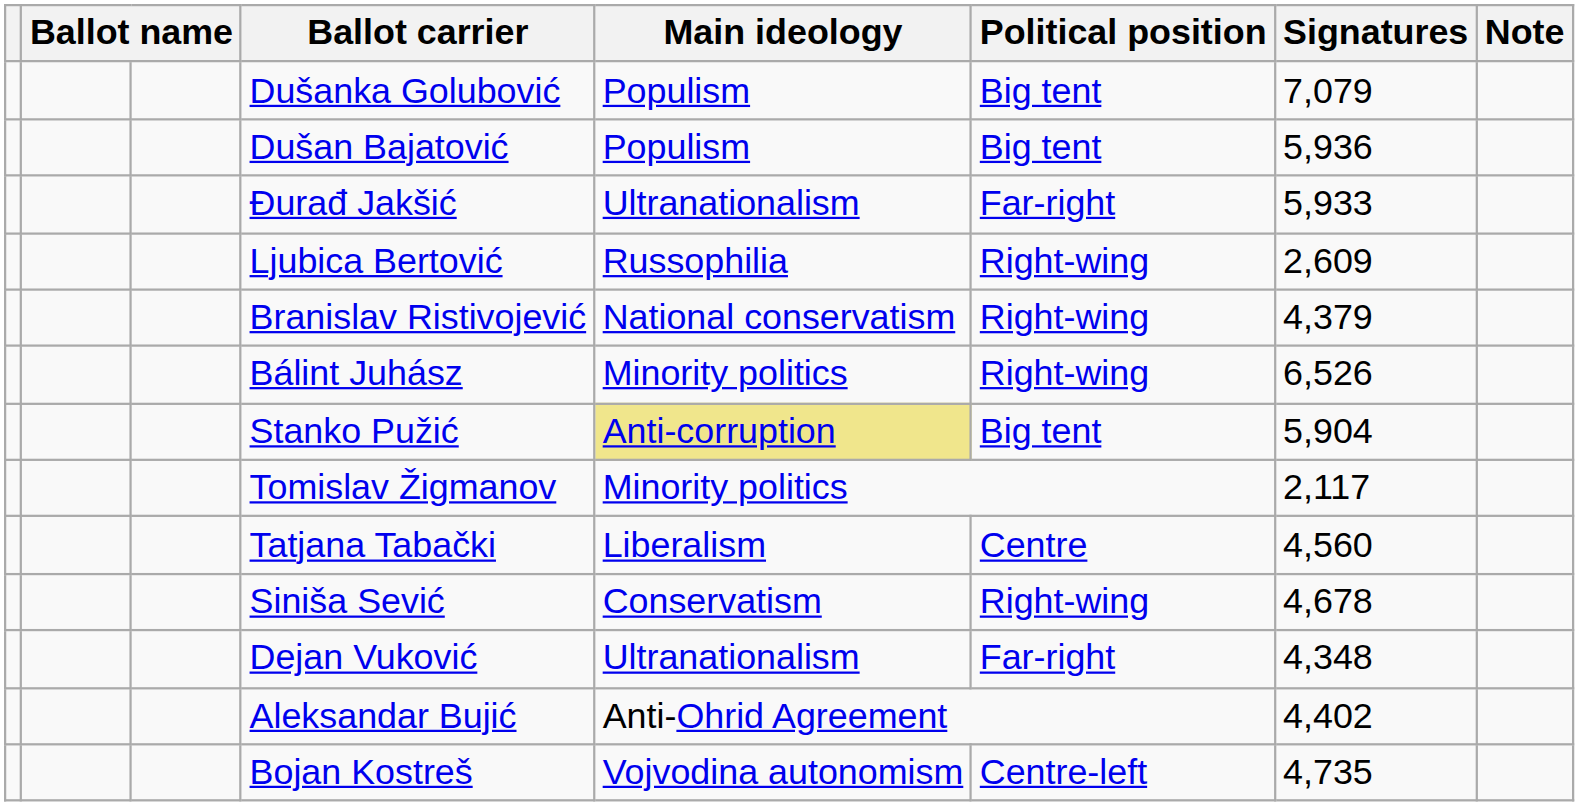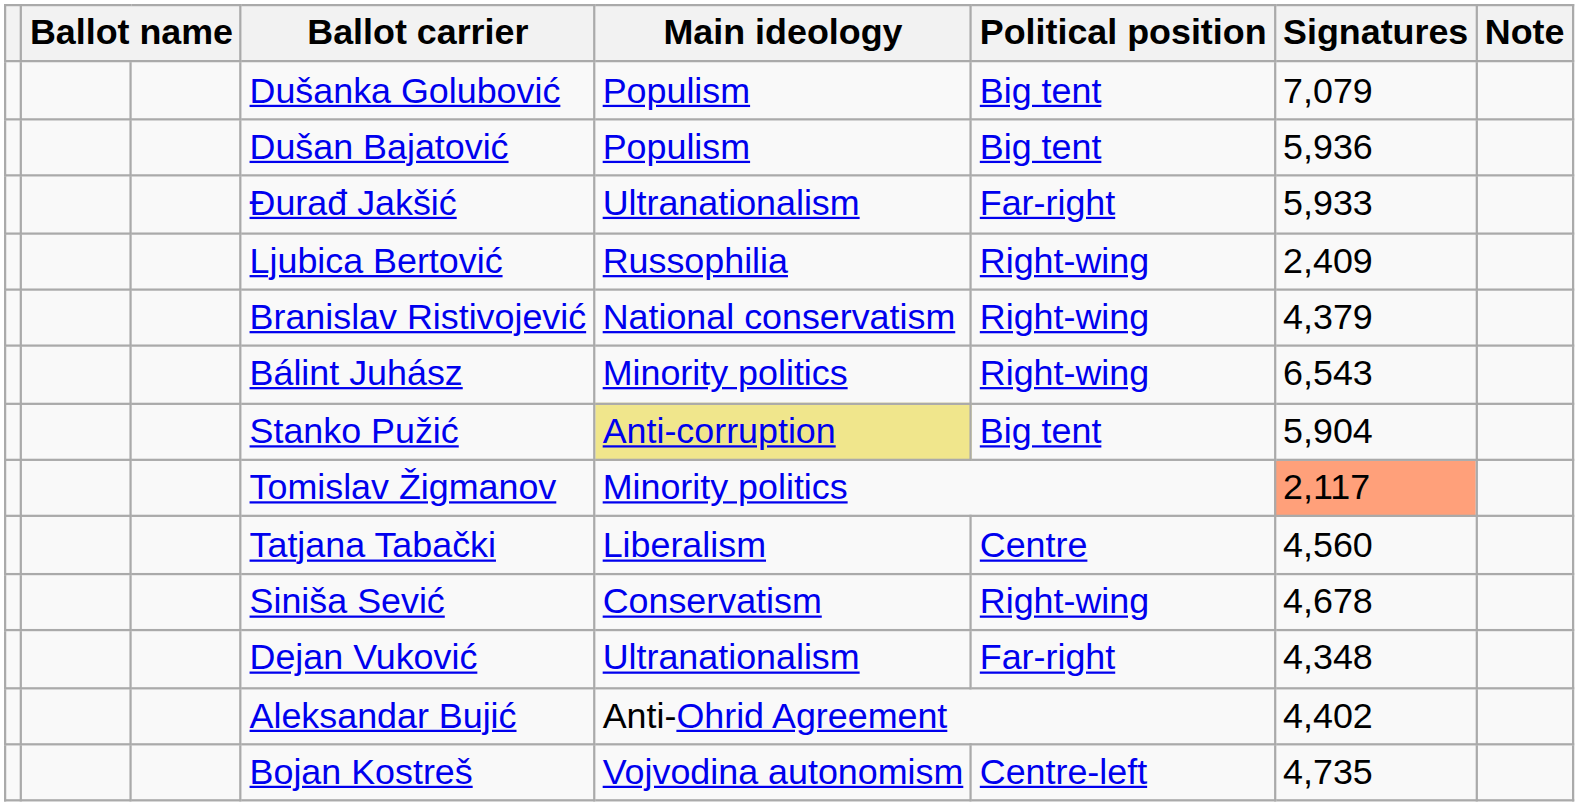(1328, 260) 2,609 -> (1328, 260) 2,409
(1328, 373) 6,526 -> (1328, 373) 6,543
(1327, 487) no background -> (1327, 487) lightsalmon background
